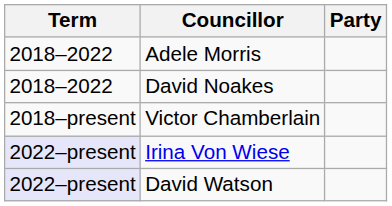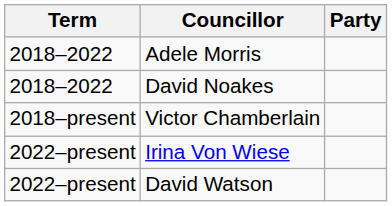(73, 151) lavender background -> (73, 151) no background
(73, 184) lavender background -> (73, 184) no background
